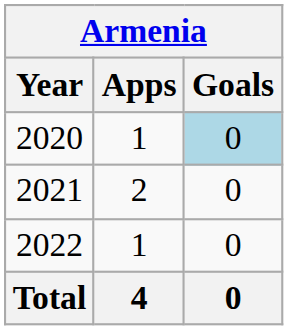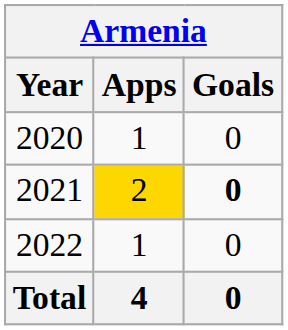(233, 137) lightblue background -> (233, 137) no background
(139, 191) no background -> (139, 191) gold background
(233, 191) normal -> (233, 191) bold
